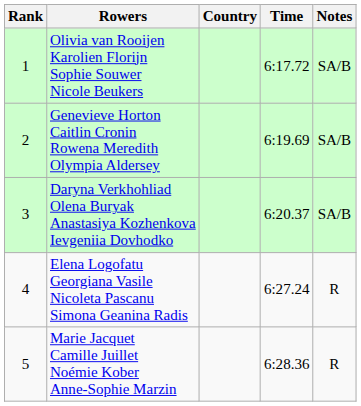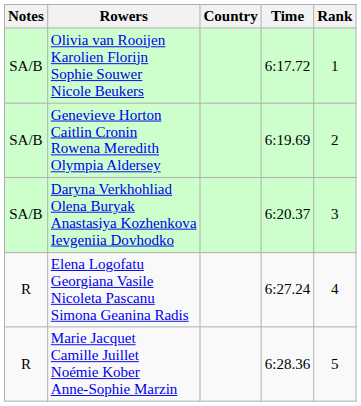columns swapped: (25, 16) <-> (334, 16)
